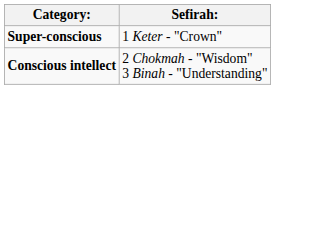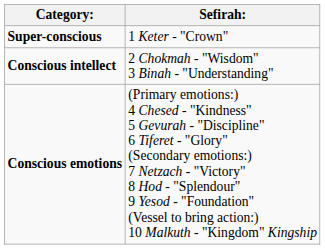+ row: (65, 164)
